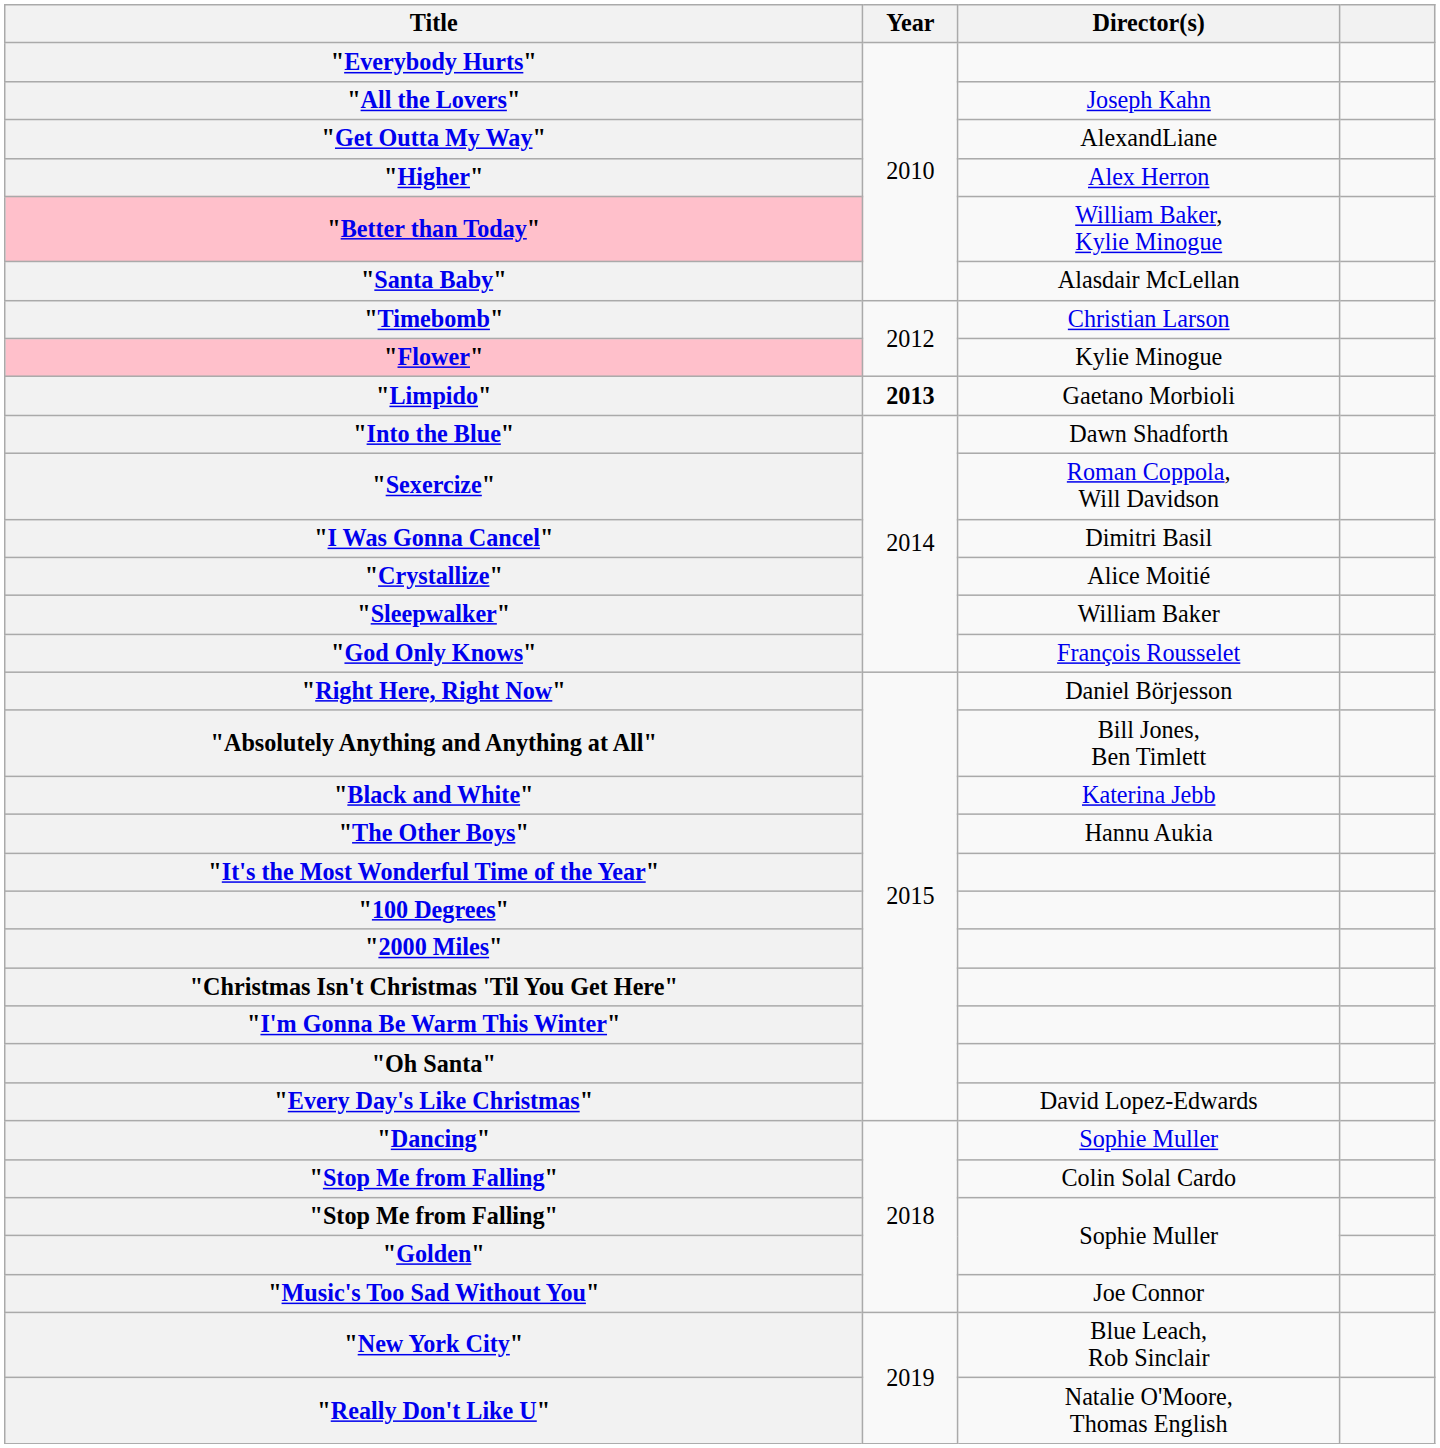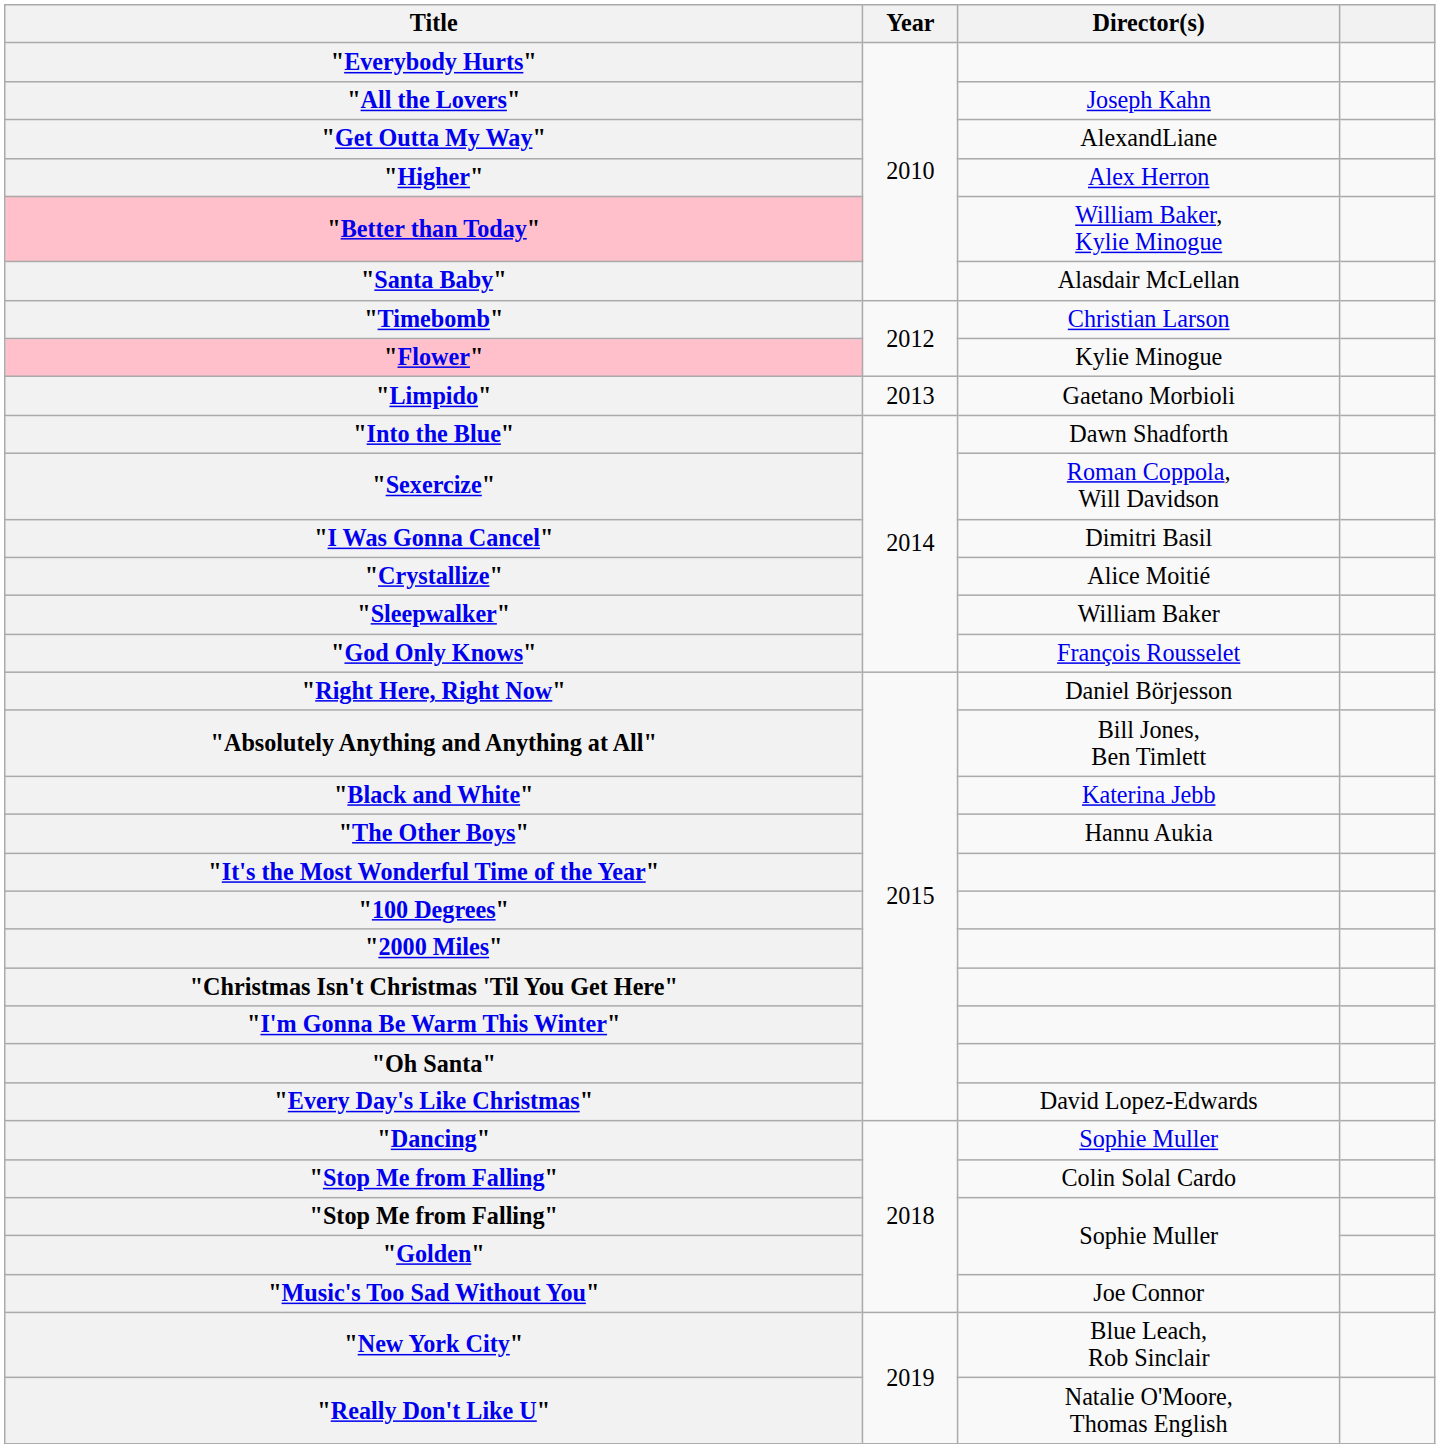(910, 395) bold -> (910, 395) normal
